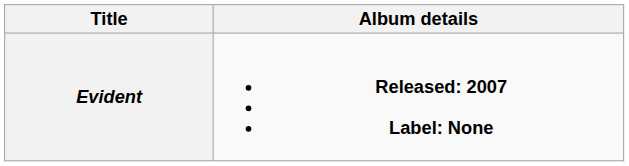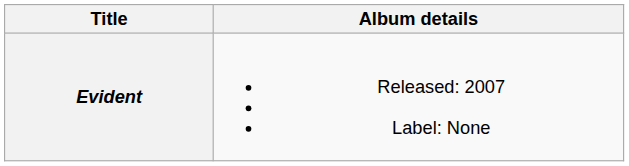(418, 107) bold -> (418, 107) normal
